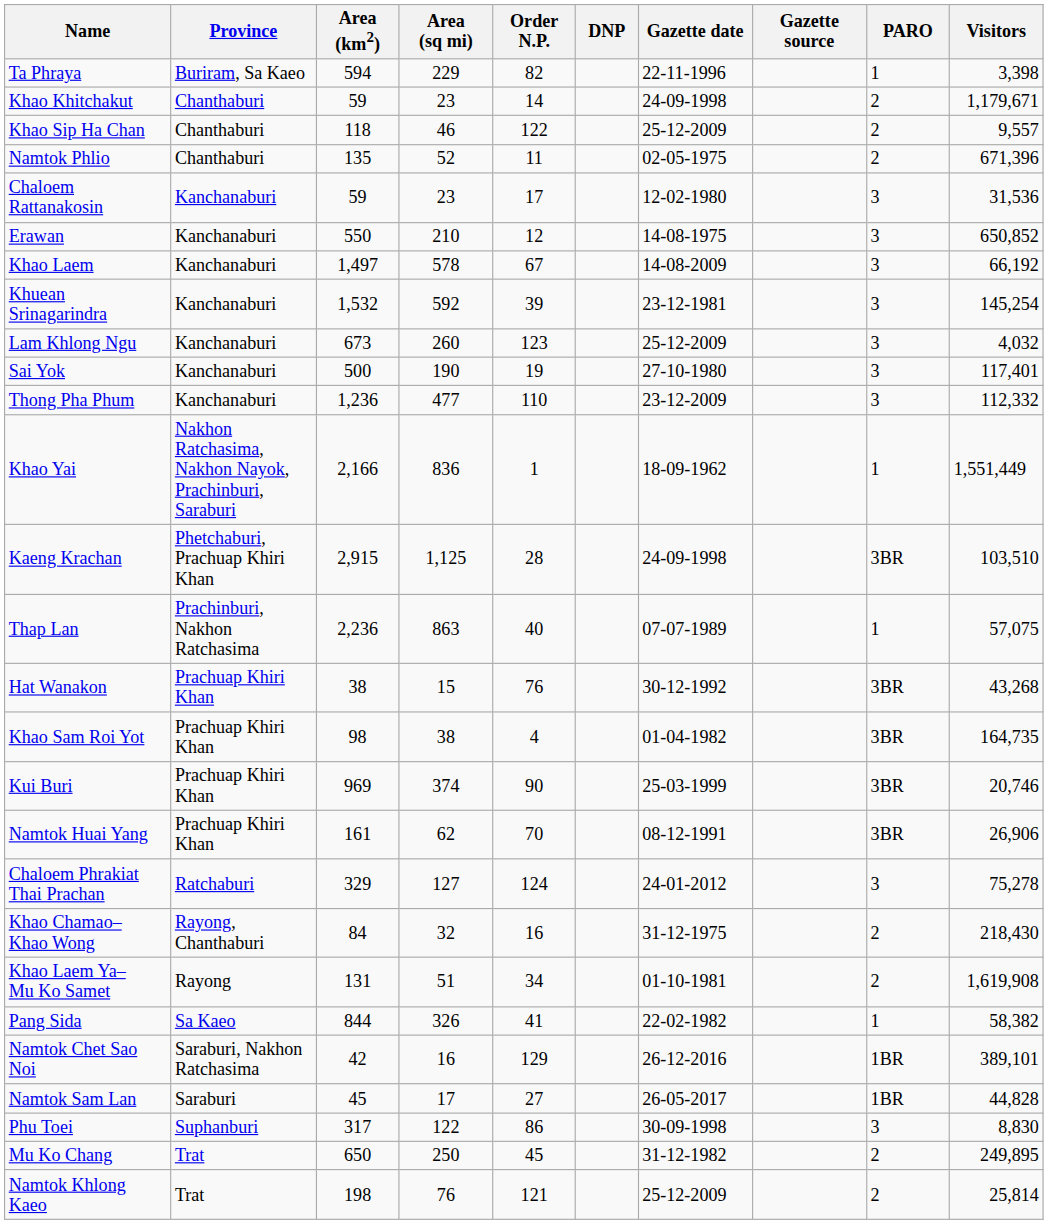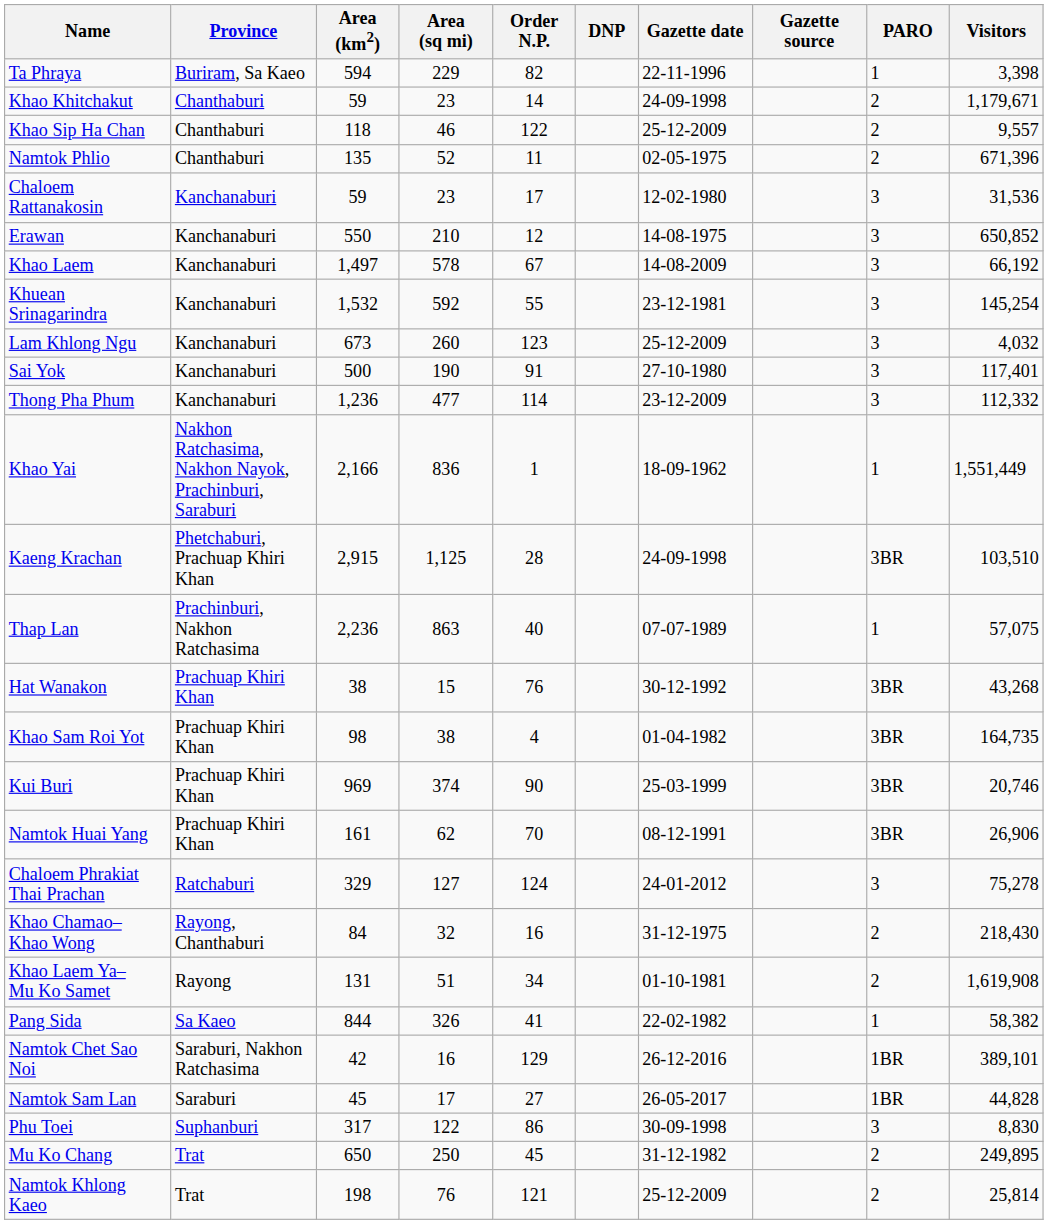(534, 303) 39 -> (534, 303) 55
(534, 371) 19 -> (534, 371) 91
(534, 400) 110 -> (534, 400) 114
